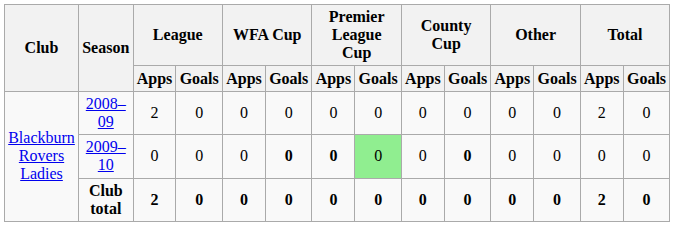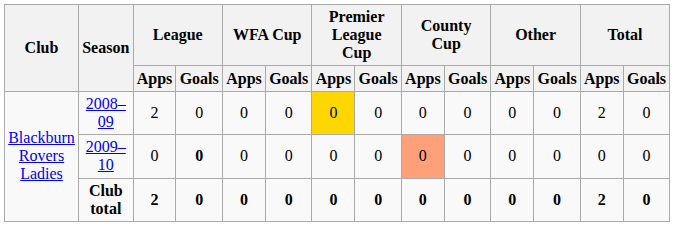(333, 112) no background -> (333, 112) gold background
(199, 156) normal -> (199, 156) bold
(289, 156) bold -> (289, 156) normal
(333, 156) bold -> (333, 156) normal
(378, 156) lightgreen background -> (378, 156) no background
(423, 156) no background -> (423, 156) lightsalmon background
(468, 156) bold -> (468, 156) normal
